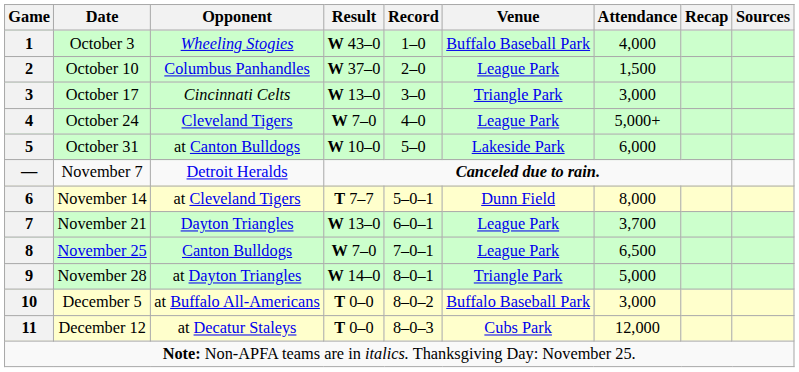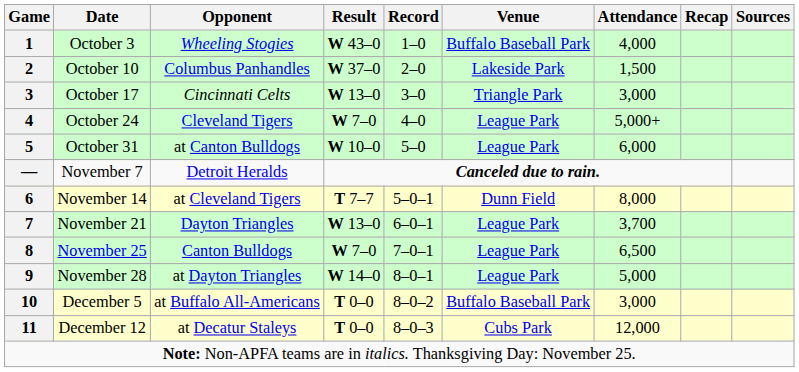(518, 69) League Park -> (518, 69) Lakeside Park
(518, 146) Lakeside Park -> (518, 146) League Park
(518, 276) Triangle Park -> (518, 276) League Park
